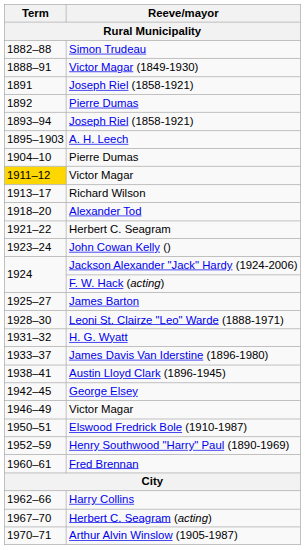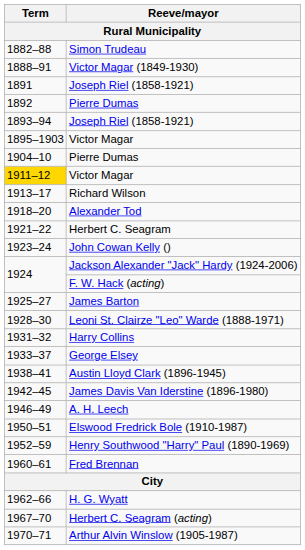(99, 139) A. H. Leech -> (101, 139) Victor Magar
(98, 337) H. G. Wyatt -> (102, 337) Harry Collins
(169, 355) James Davis Van Iderstine (1896-1980) -> (103, 355) George Elsey
(103, 391) George Elsey -> (169, 391) James Davis Van Iderstine (1896-1980)
(101, 409) Victor Magar -> (99, 409) A. H. Leech
(102, 499) Harry Collins -> (98, 499) H. G. Wyatt
